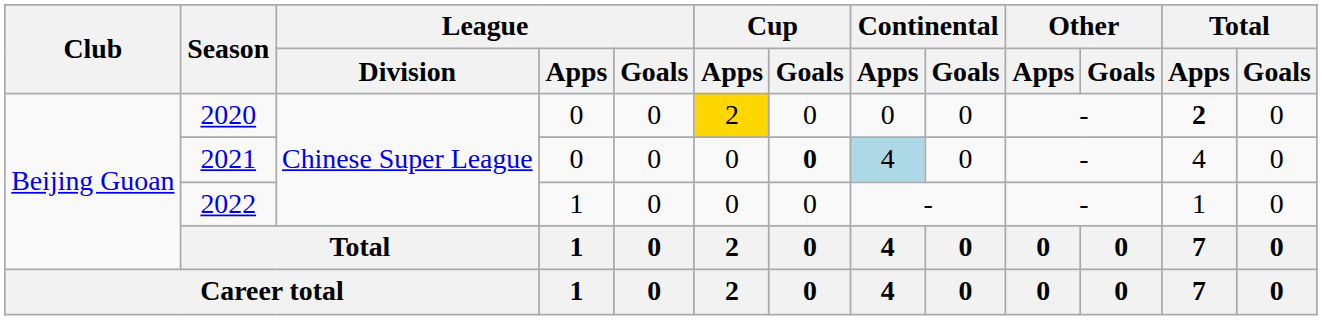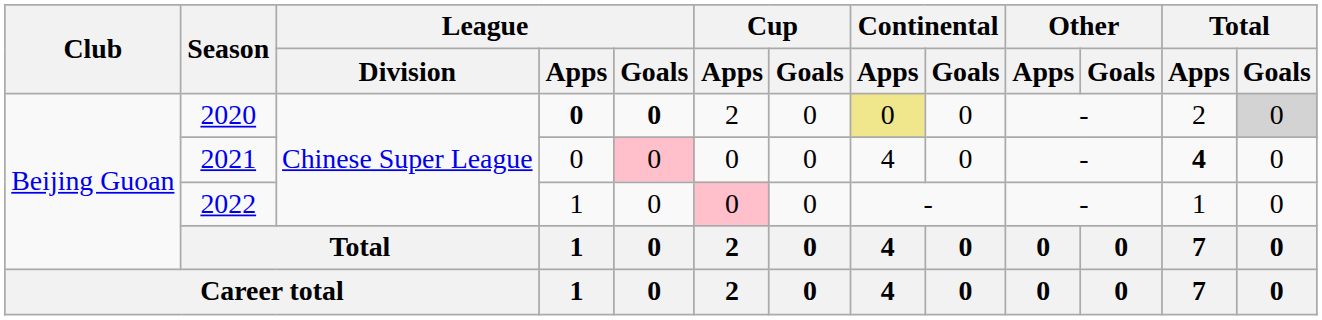(576, 114) normal -> (576, 114) bold
(654, 114) normal -> (654, 114) bold
(732, 114) gold background -> (732, 114) no background
(888, 114) no background -> (888, 114) khaki background
(1199, 114) bold -> (1199, 114) normal
(1277, 114) no background -> (1277, 114) lightgrey background
(654, 159) no background -> (654, 159) pink background
(810, 159) bold -> (810, 159) normal
(888, 159) lightblue background -> (888, 159) no background
(1199, 159) normal -> (1199, 159) bold
(732, 203) no background -> (732, 203) pink background
